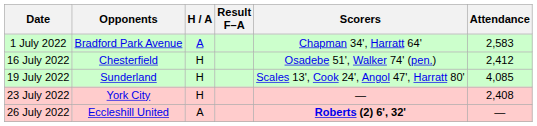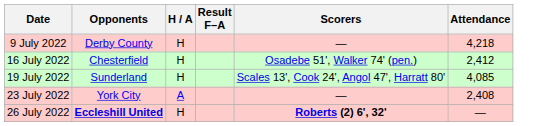- row: (38, 43)
+ row: (38, 43)
(200, 95) H -> (180, 95) A
(128, 113) normal -> (119, 113) bold
(200, 113) A -> (180, 113) H
